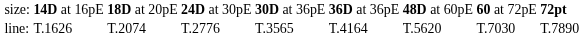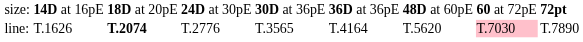(127, 28) normal -> (127, 28) bold
(496, 28) no background -> (496, 28) pink background
